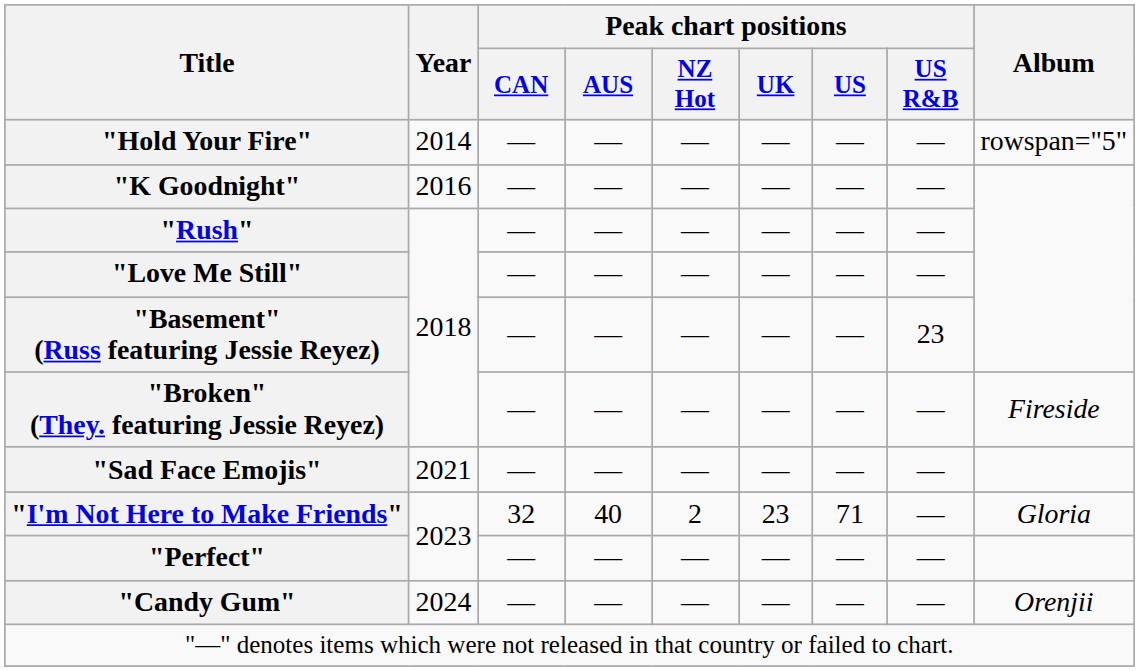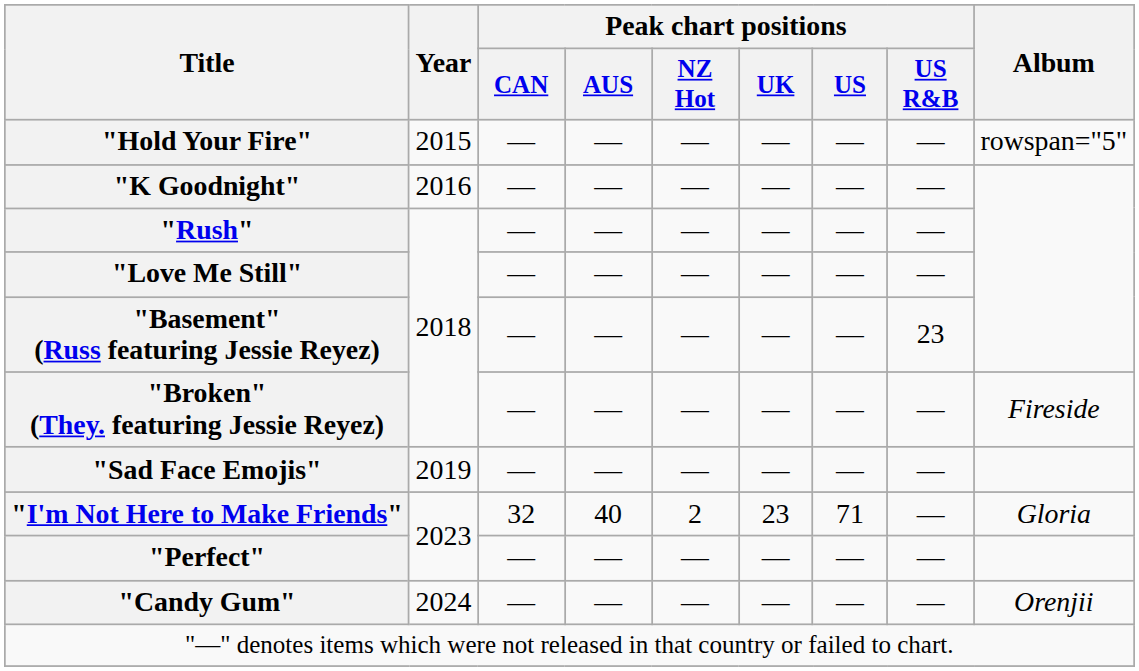(443, 141) 2014 -> (443, 141) 2015
(443, 469) 2021 -> (443, 469) 2019
